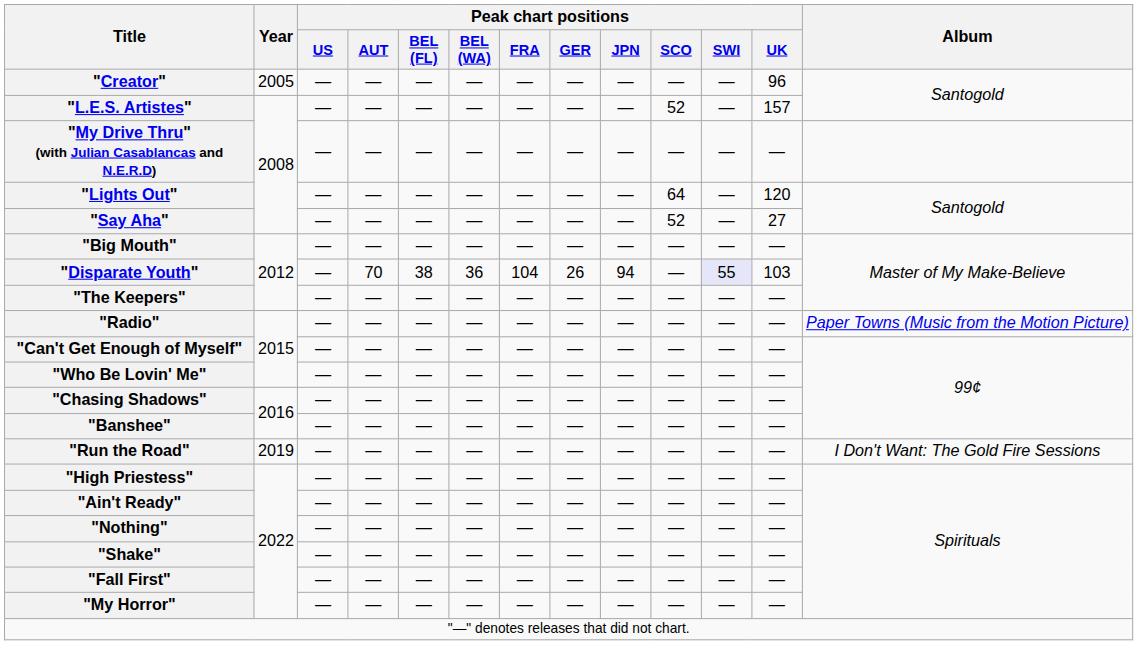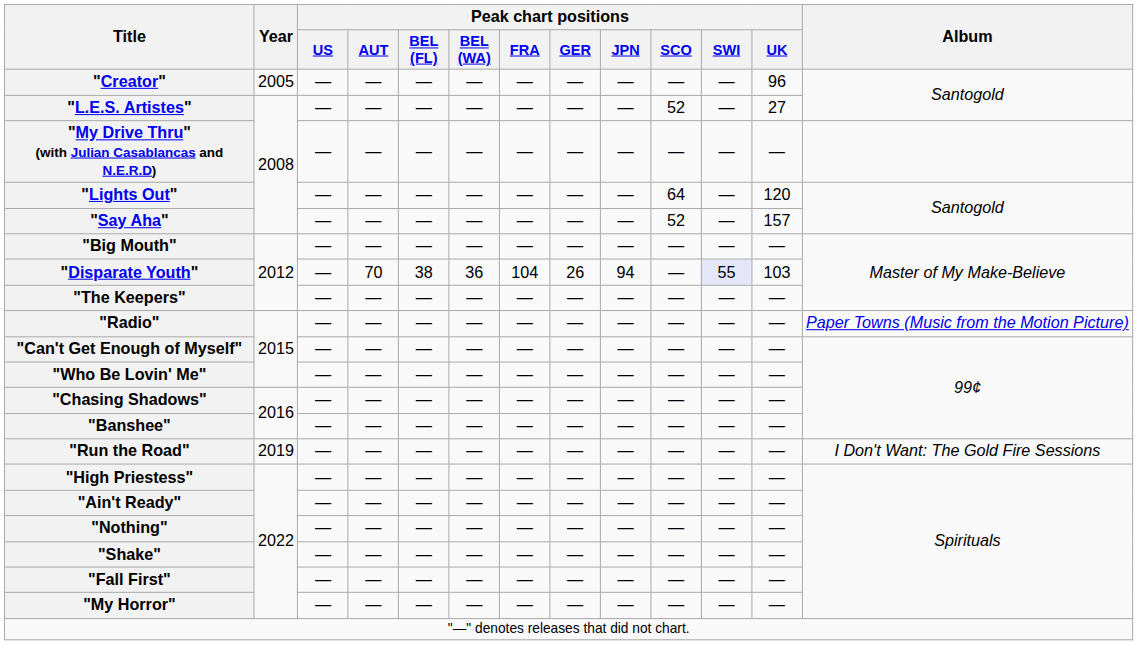(777, 107) 157 -> (777, 107) 27
(777, 220) 27 -> (777, 220) 157
